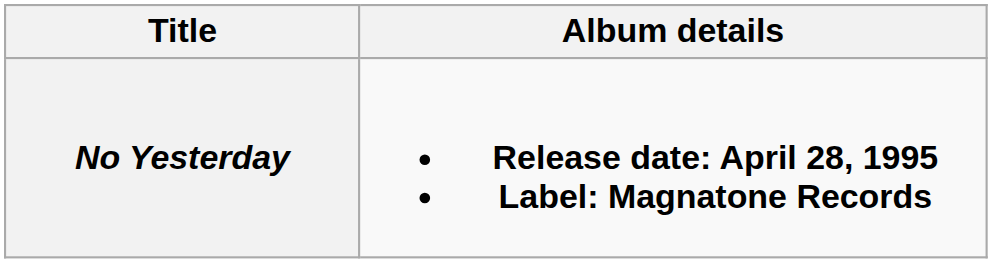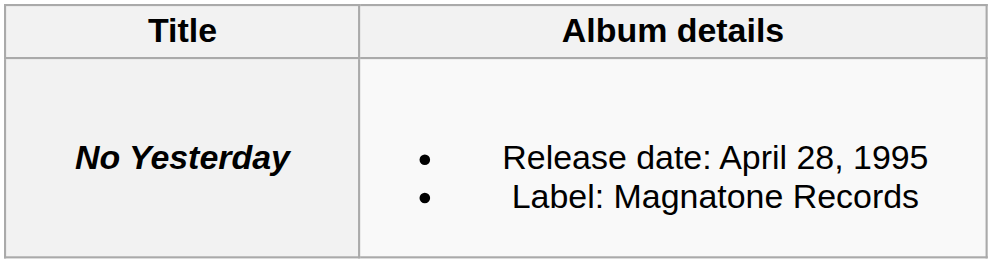(673, 177) bold -> (673, 177) normal
